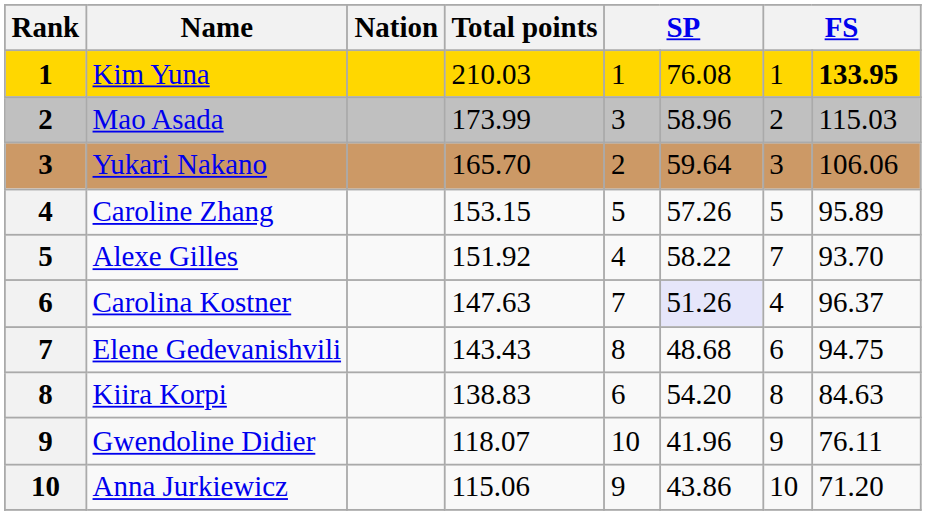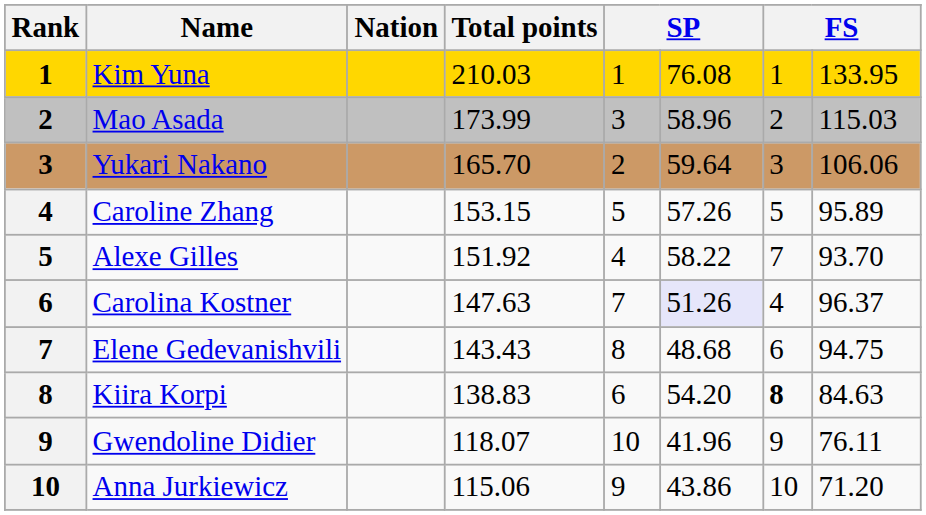(858, 73) bold -> (858, 73) normal
(776, 394) normal -> (776, 394) bold
